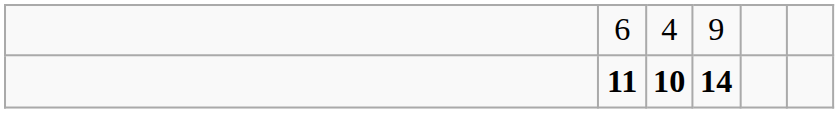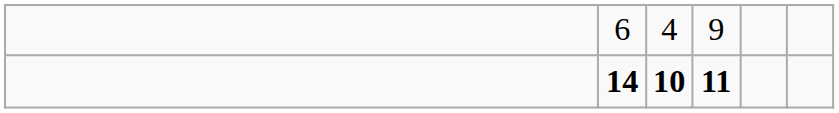(622, 81) 11 -> (622, 81) 14
(716, 81) 14 -> (716, 81) 11
